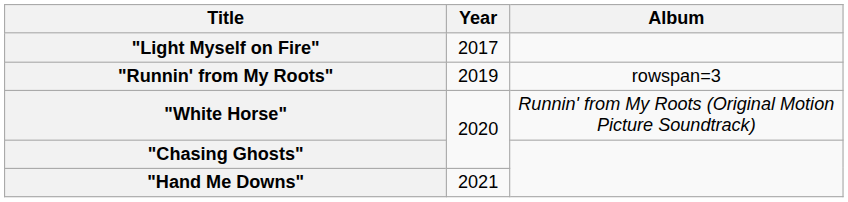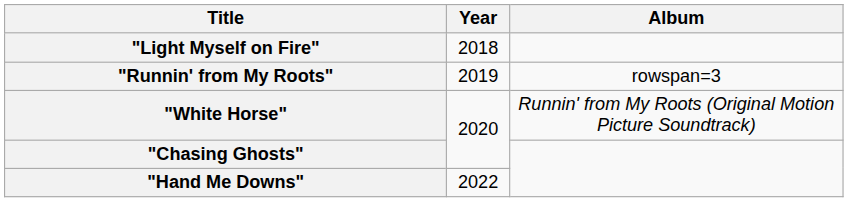(478, 47) 2017 -> (478, 47) 2018
(478, 182) 2021 -> (478, 182) 2022
